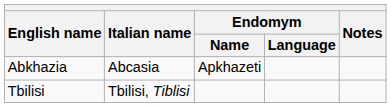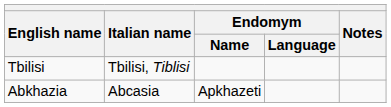rows swapped: (37, 68) <-> (26, 91)
